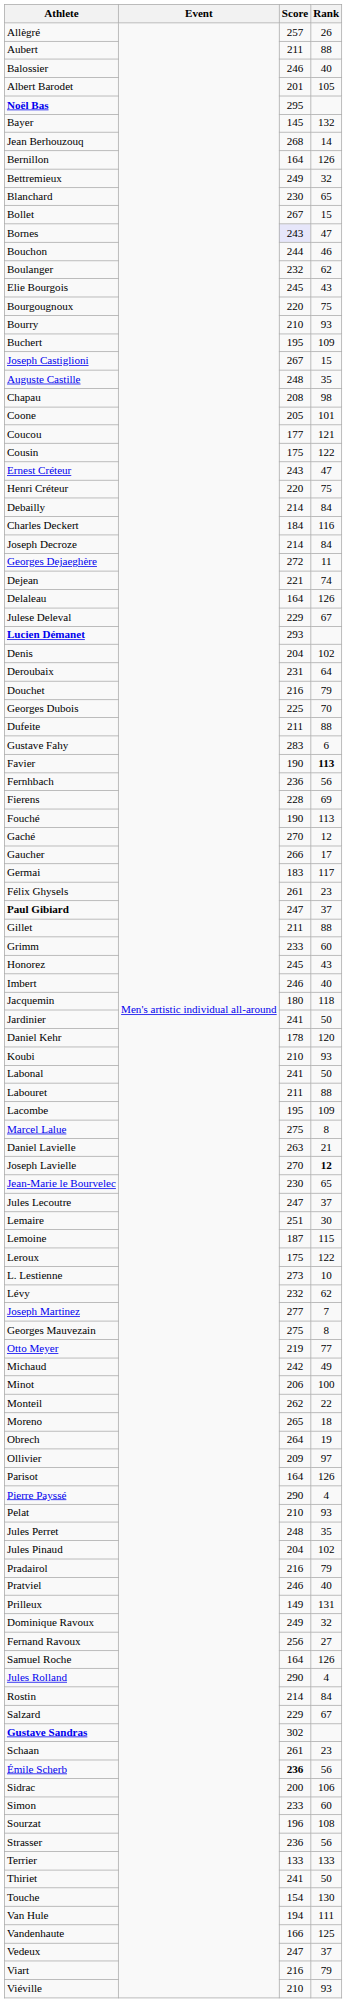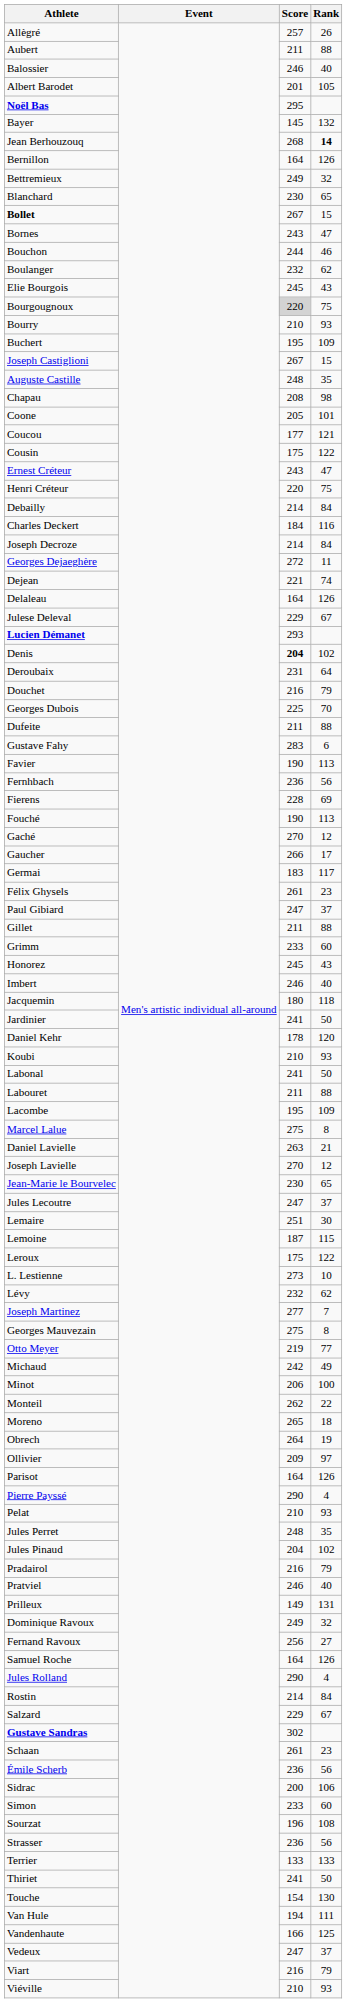(326, 142) normal -> (326, 142) bold
(21, 215) normal -> (21, 215) bold
(295, 233) lavender background -> (295, 233) no background
(295, 306) no background -> (295, 306) lightgrey background
(295, 654) normal -> (295, 654) bold
(326, 763) bold -> (326, 763) normal
(38, 910) bold -> (35, 910) normal
(326, 1166) bold -> (326, 1166) normal
(295, 1769) bold -> (295, 1769) normal
